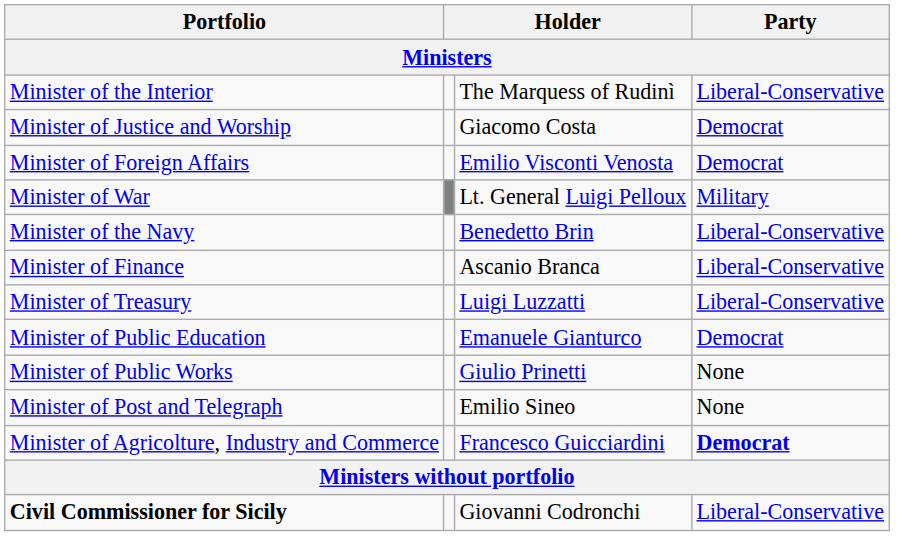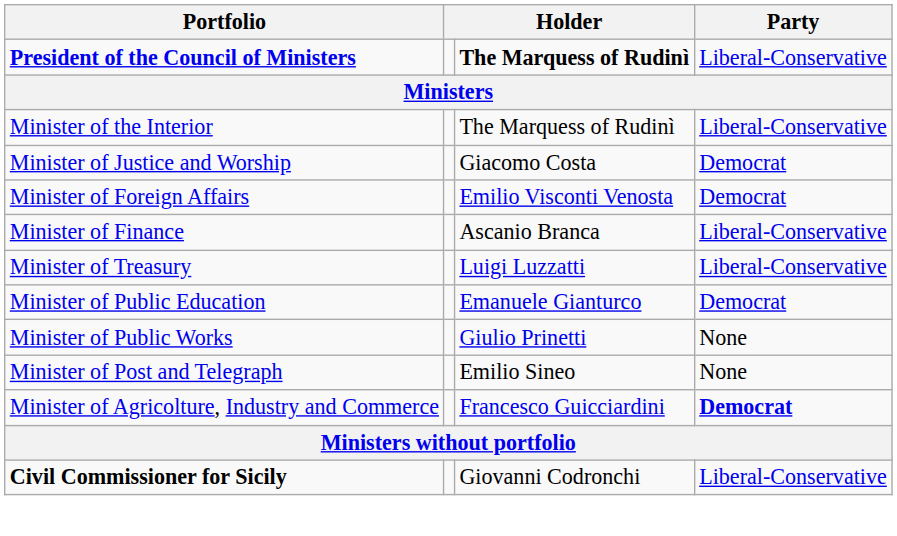+ row: (183, 57)
- row: (80, 197)
- row: (102, 232)
